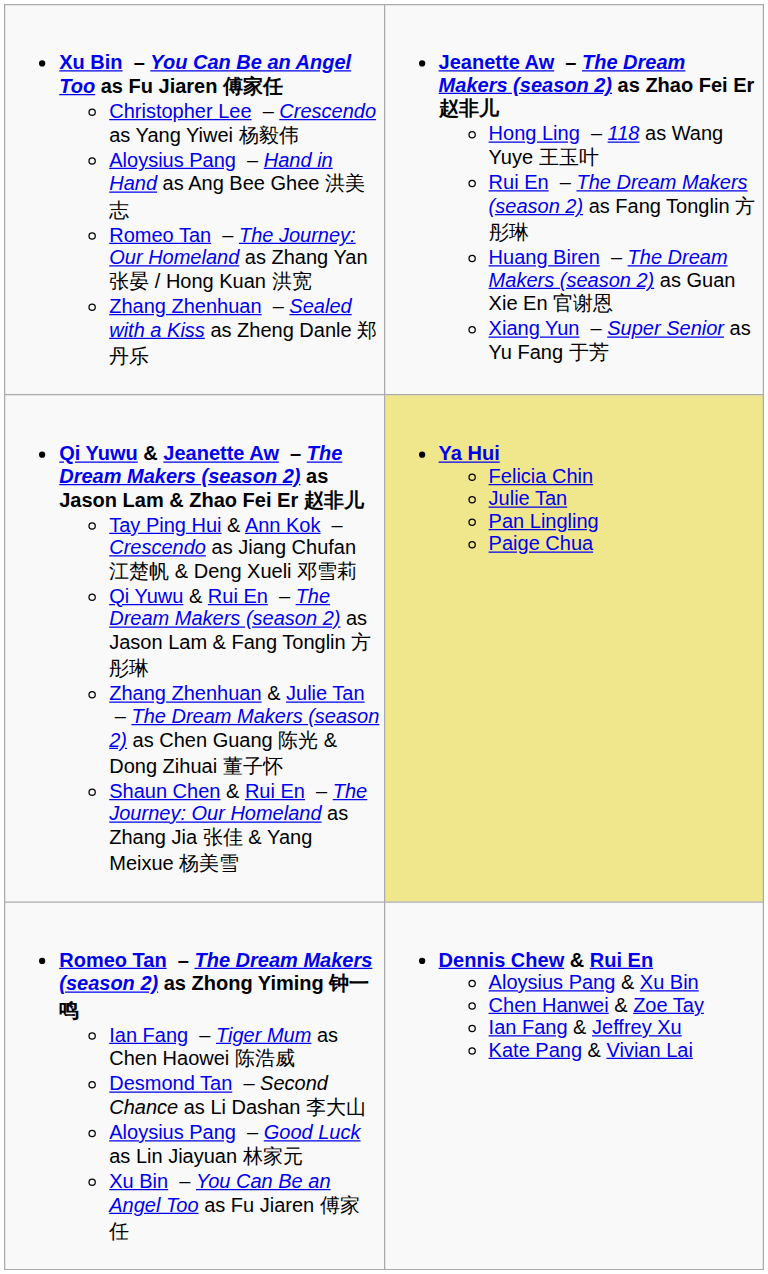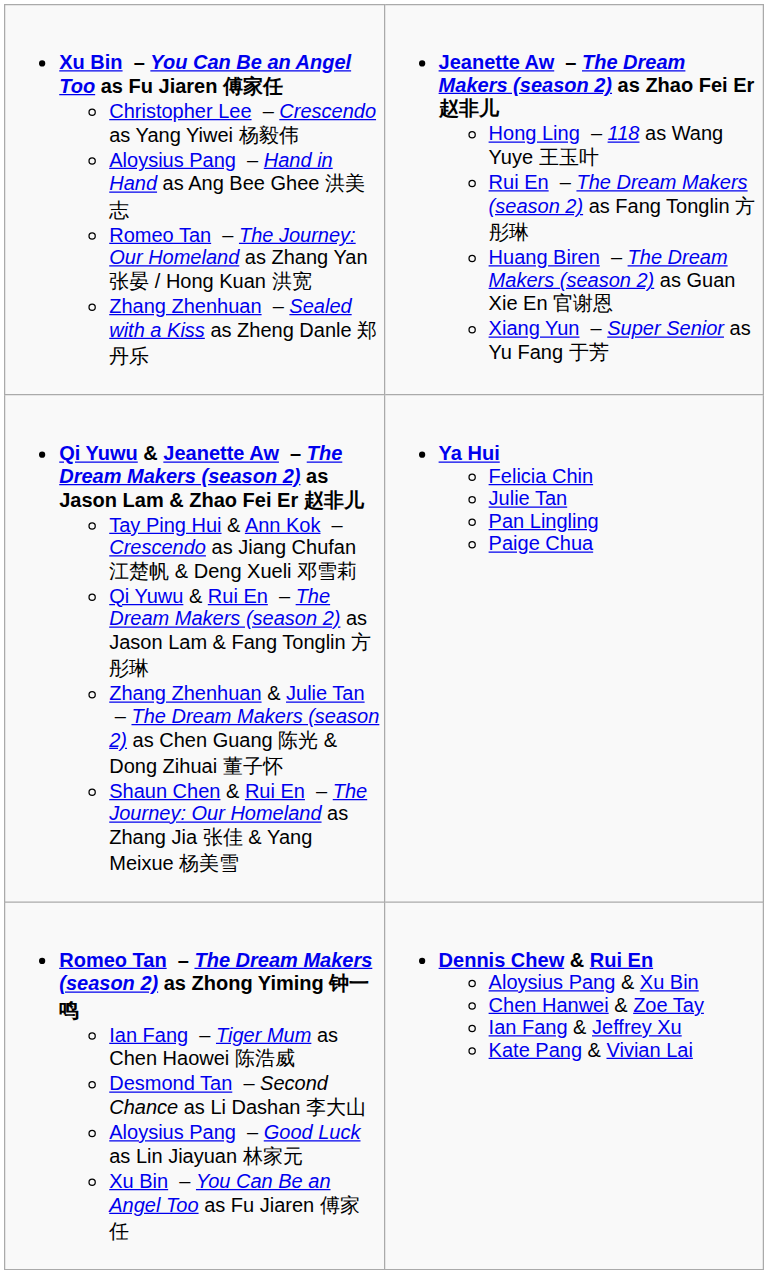(574, 498) khaki background -> (574, 498) no background
